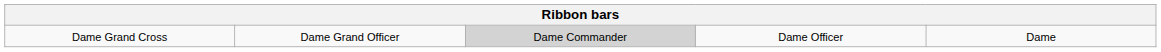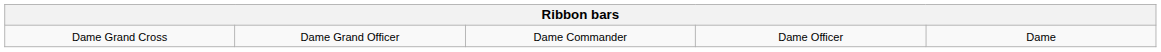(580, 36) lightgrey background -> (580, 36) no background
